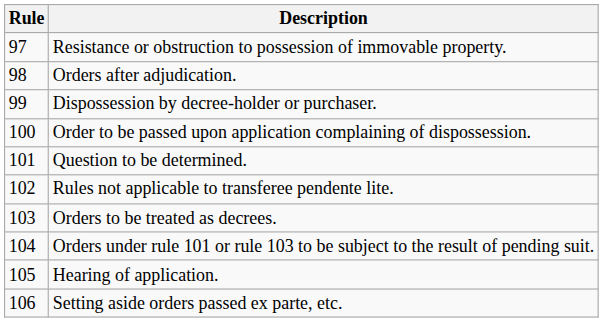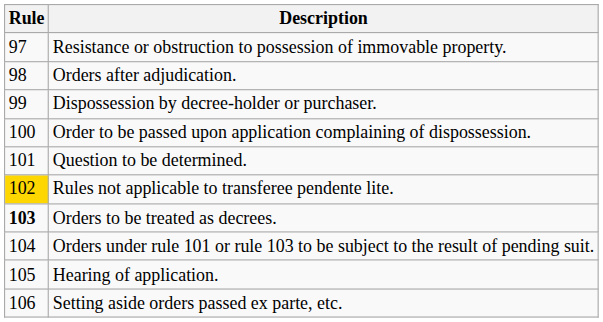(22, 189) no background -> (22, 189) gold background
(22, 217) normal -> (22, 217) bold
